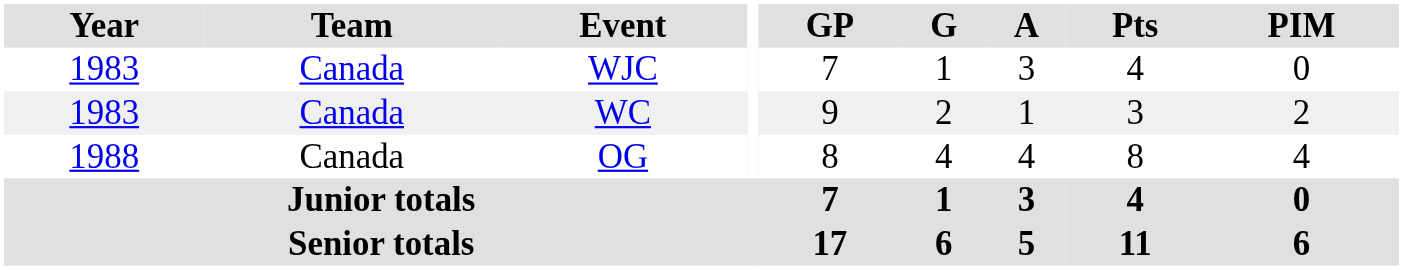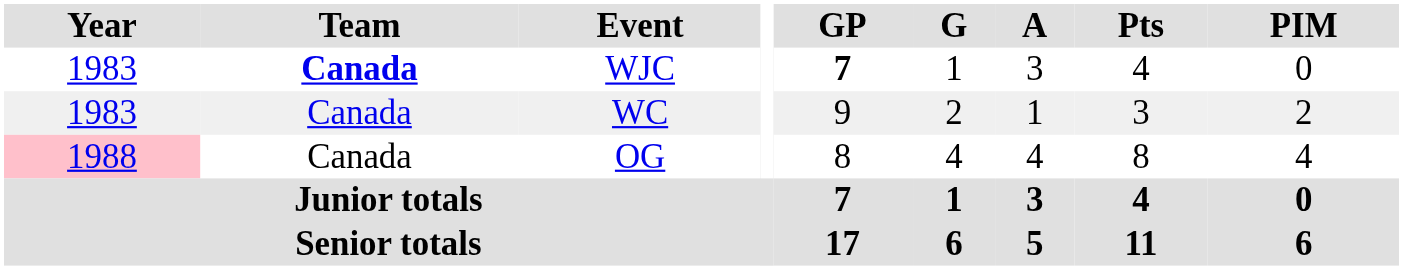(352, 68) normal -> (359, 68) bold
(830, 68) normal -> (842, 68) bold
(104, 156) no background -> (102, 156) pink background
